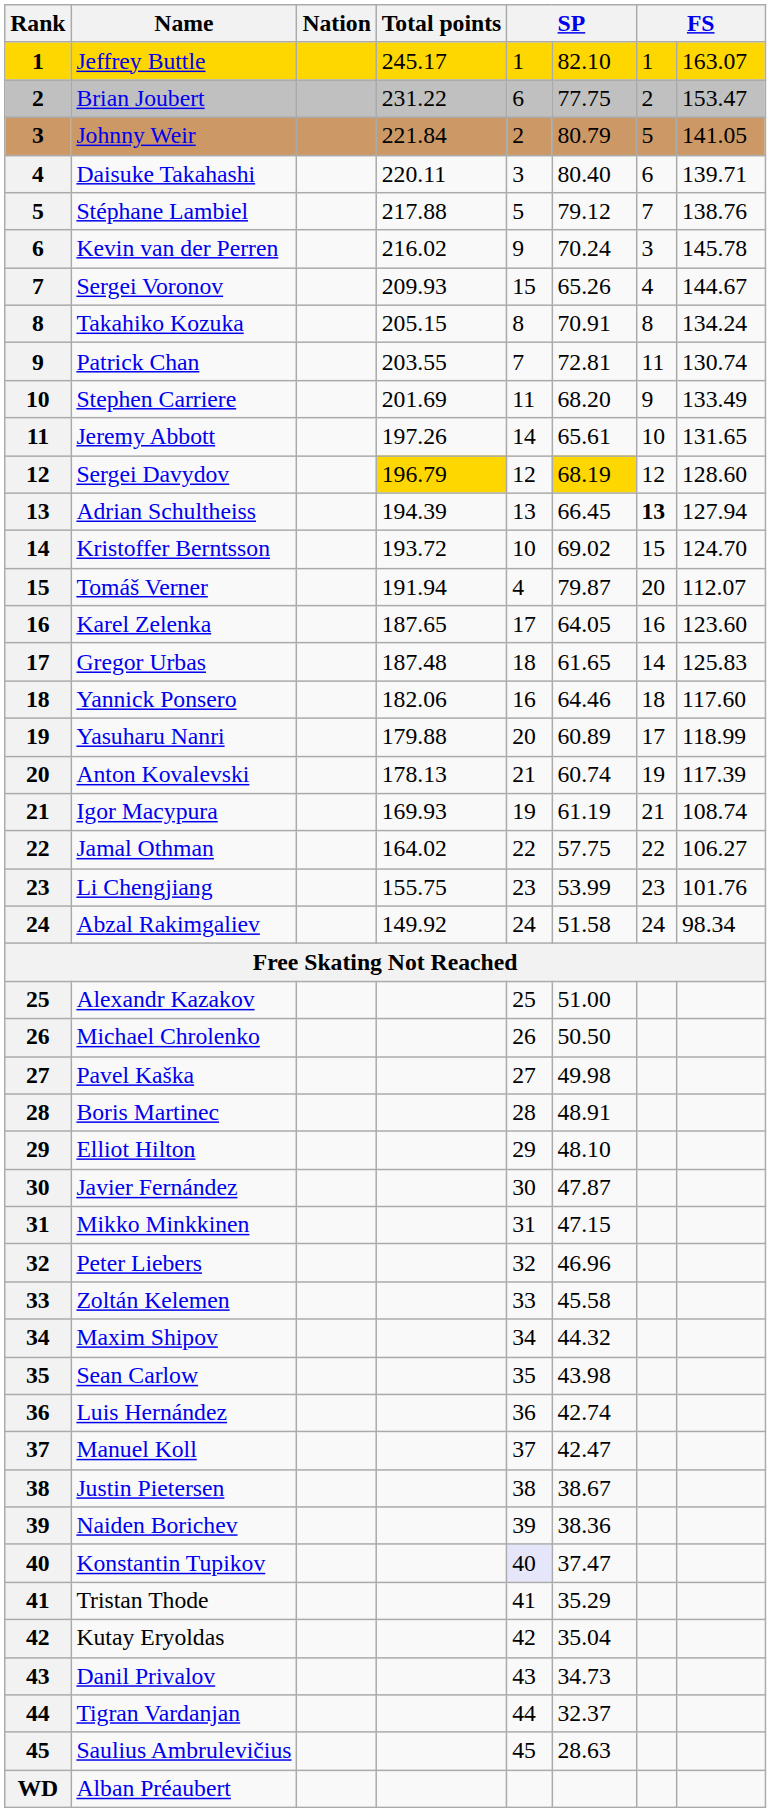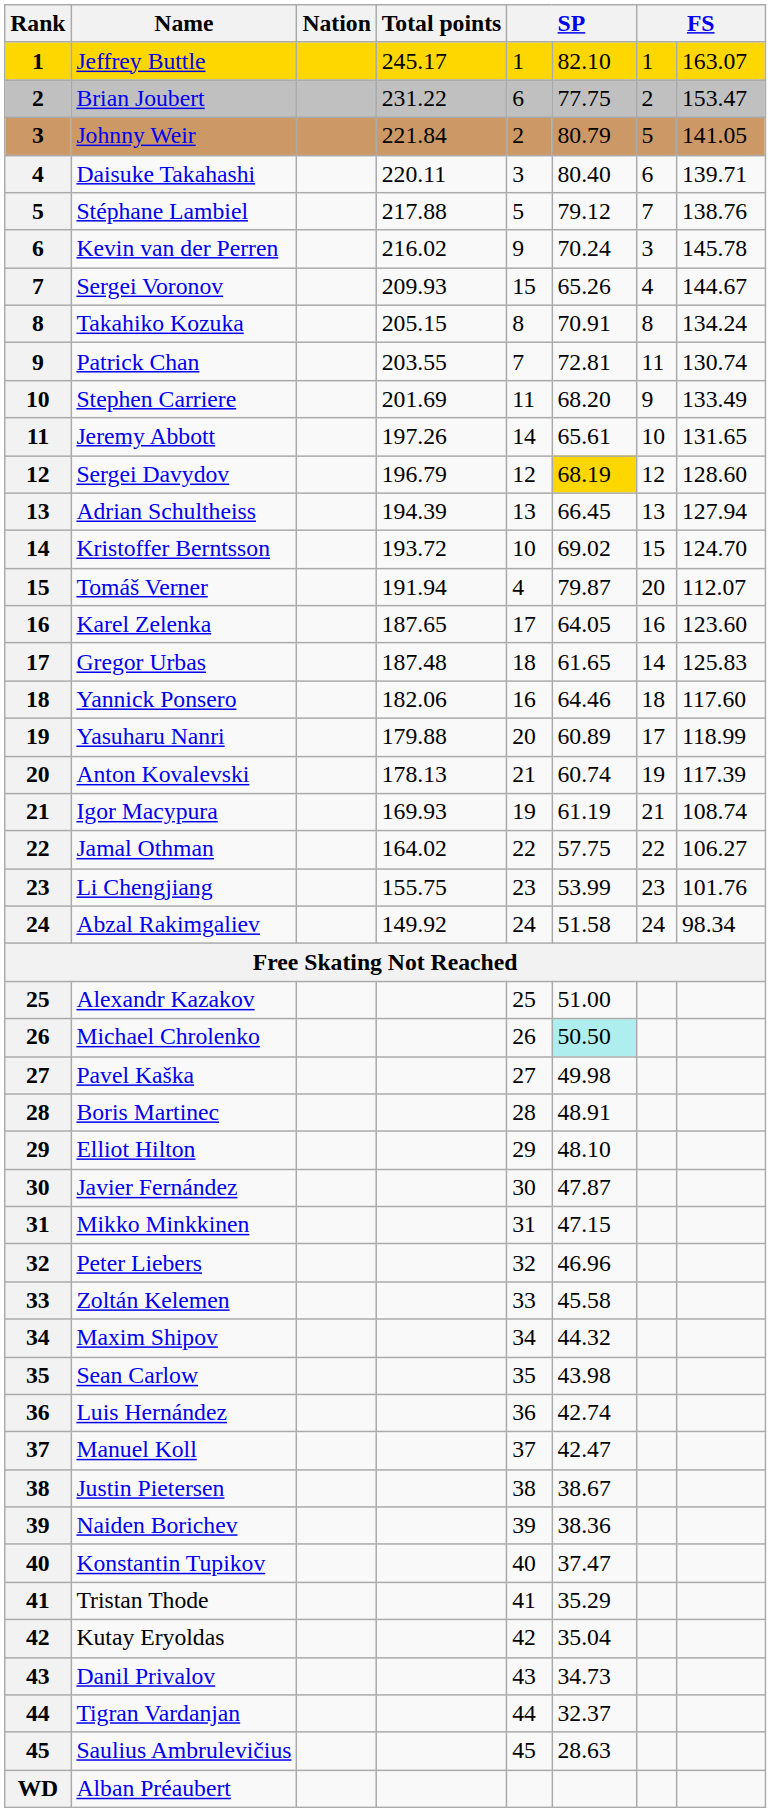(414, 473) gold background -> (414, 473) no background
(653, 511) bold -> (653, 511) normal
(584, 1037) no background -> (584, 1037) paleturquoise background
(524, 1563) lavender background -> (524, 1563) no background
